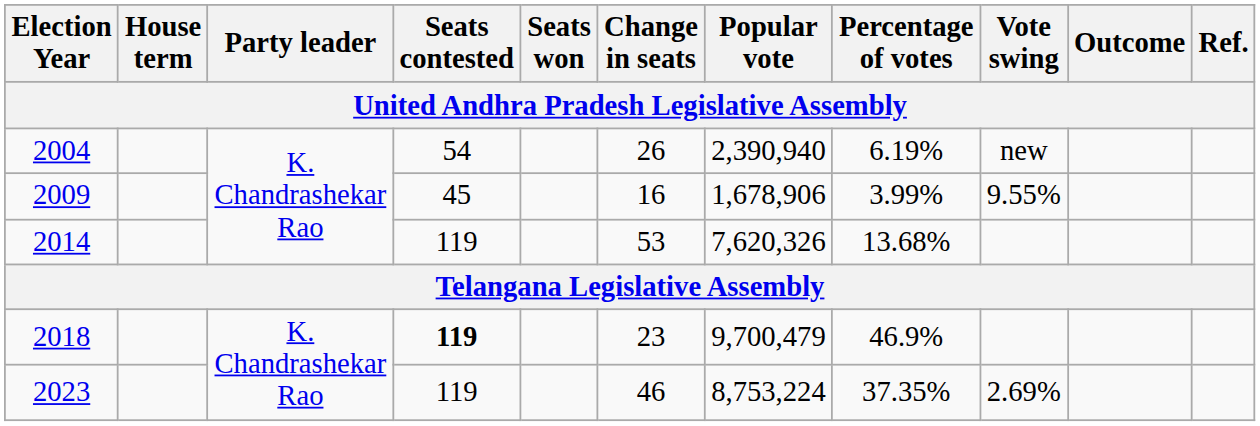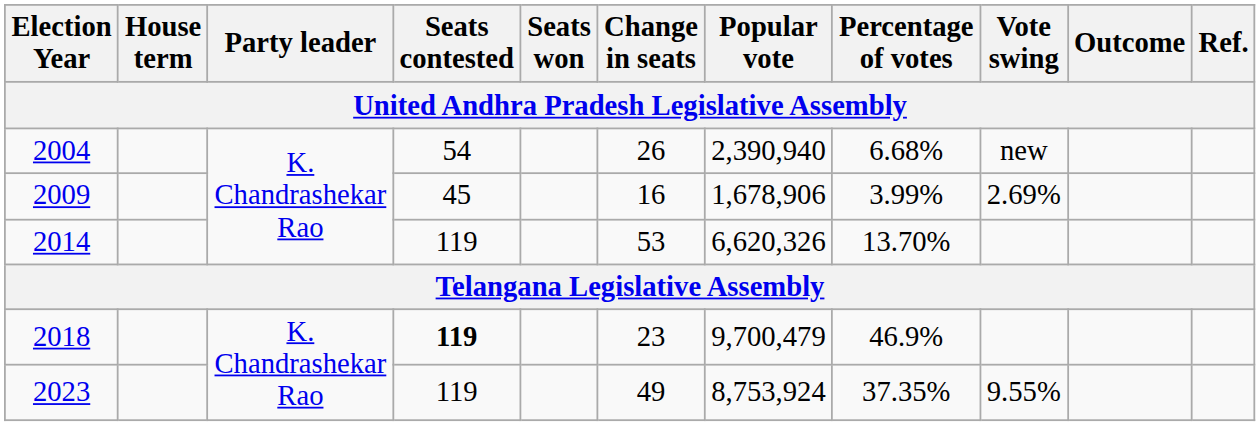(906, 150) 6.19% -> (906, 150) 6.68%
(1024, 195) 9.55% -> (1024, 195) 2.69%
(768, 241) 7,620,326 -> (768, 241) 6,620,326
(906, 241) 13.68% -> (906, 241) 13.70%
(651, 391) 46 -> (651, 391) 49
(768, 391) 8,753,224 -> (768, 391) 8,753,924
(1024, 391) 2.69% -> (1024, 391) 9.55%
